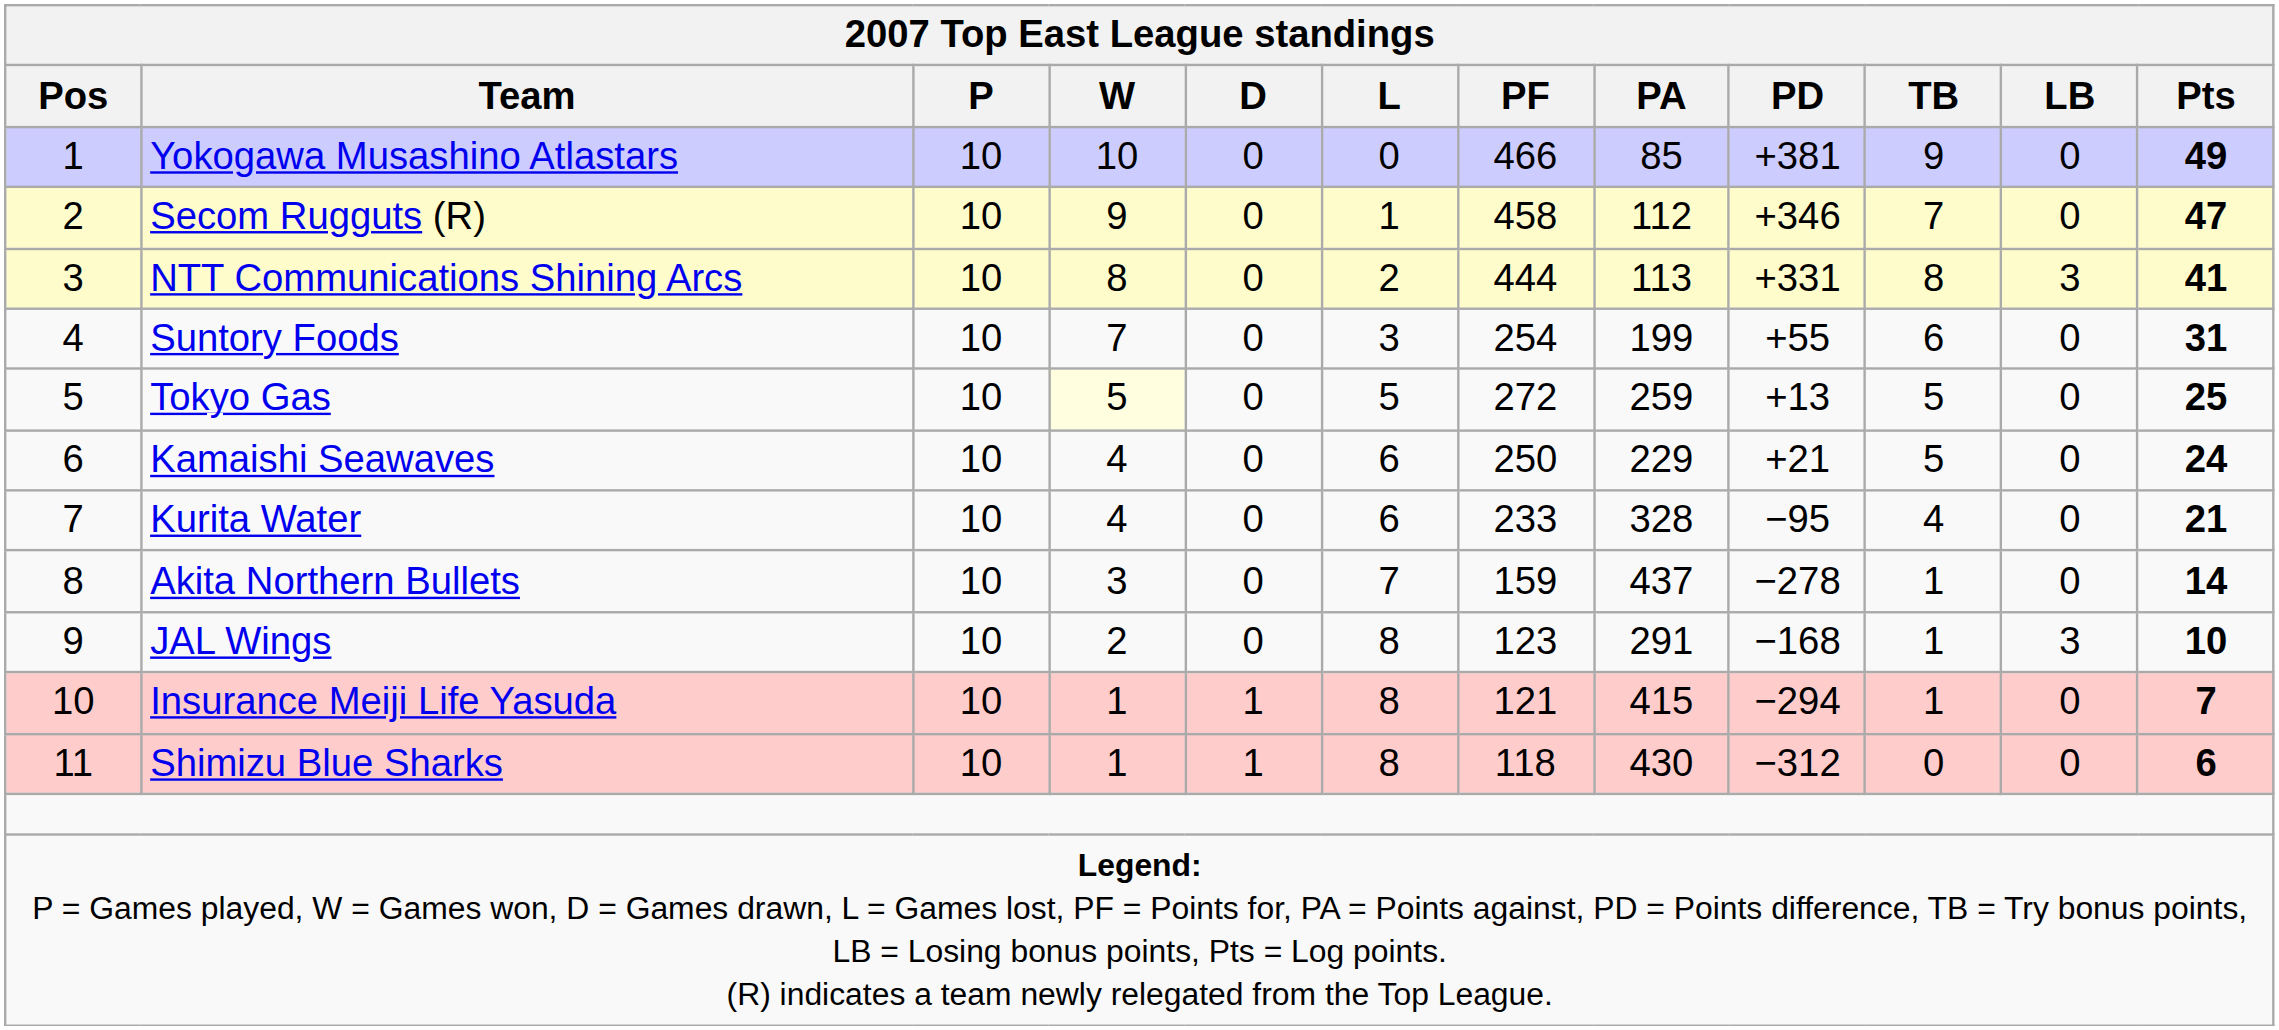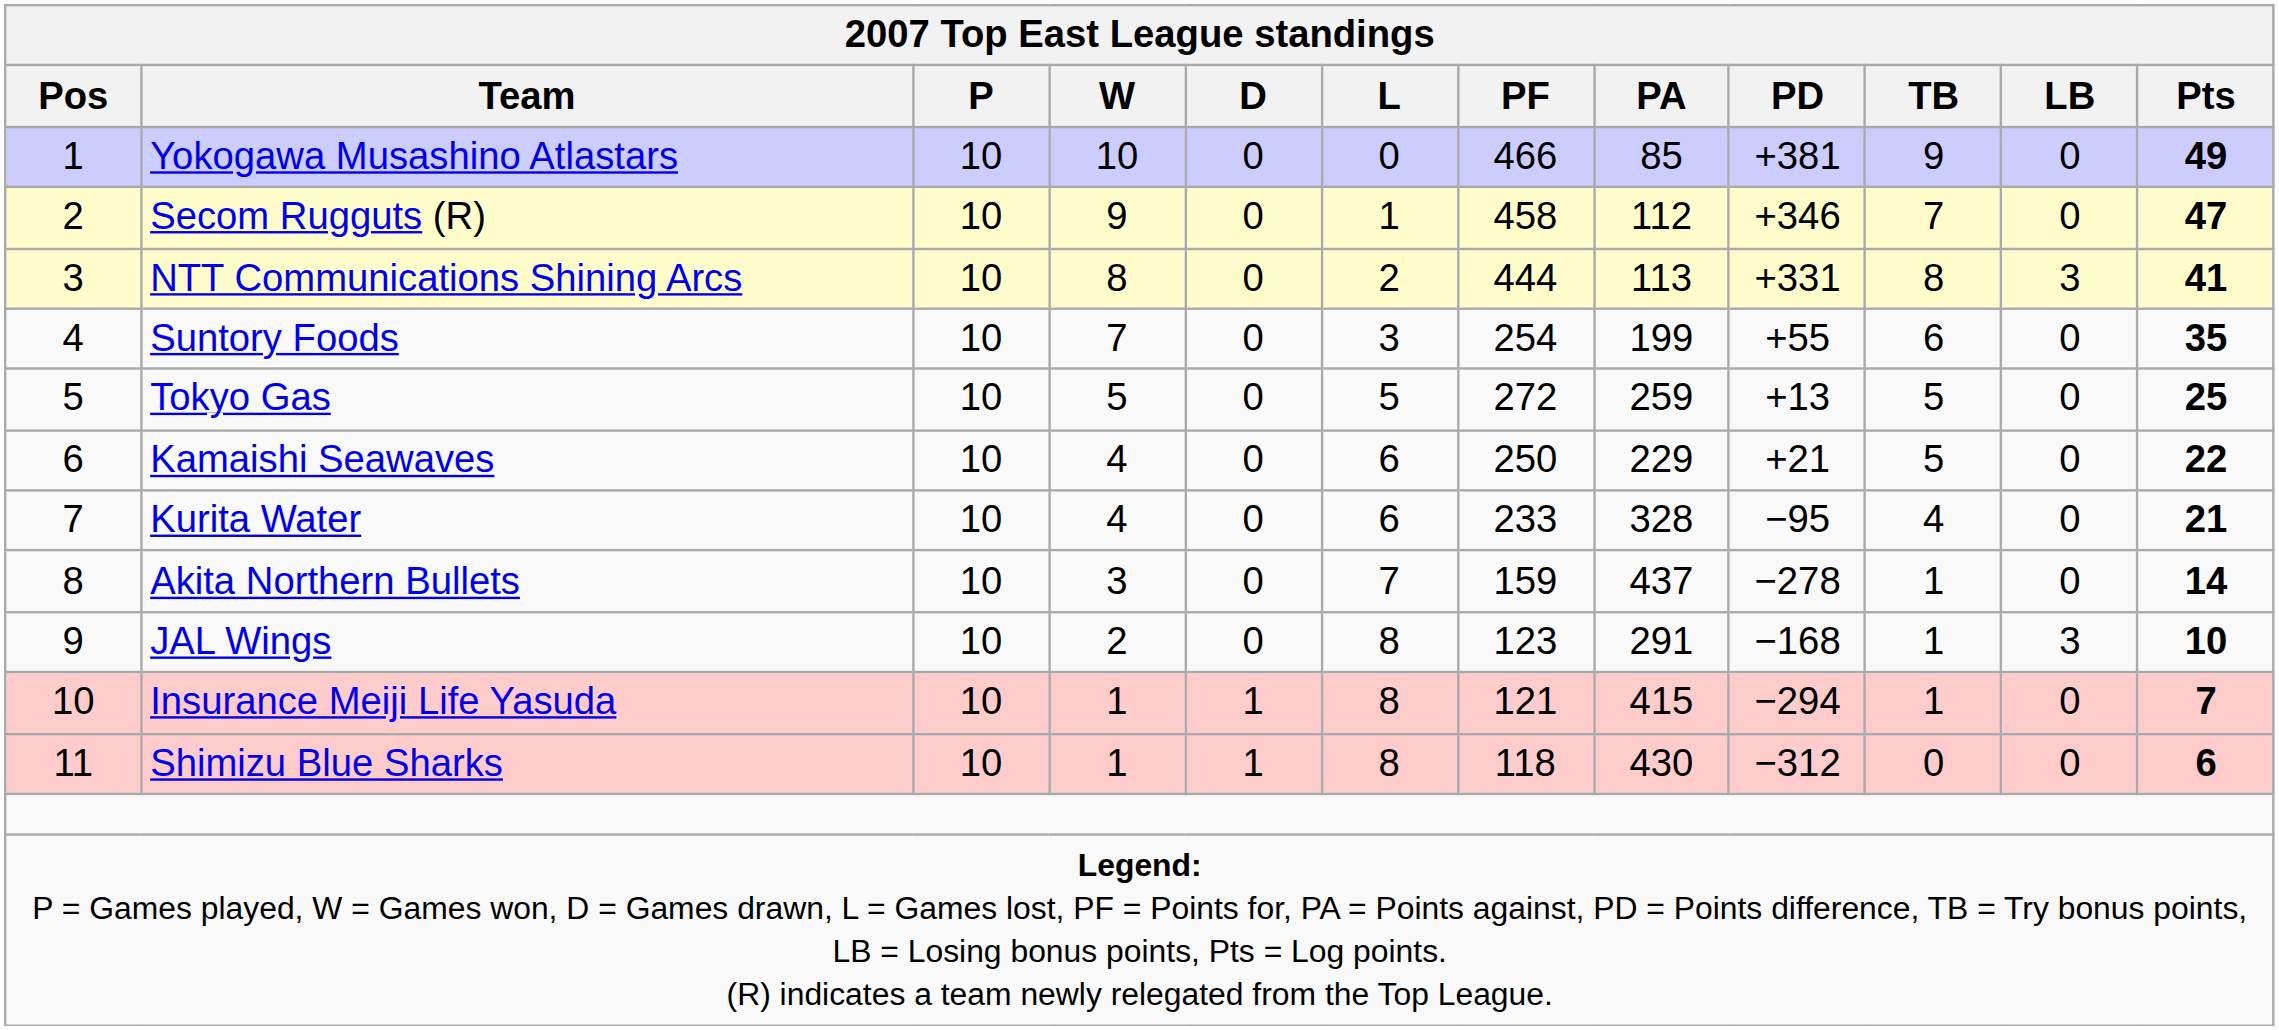(2206, 338) 31 -> (2206, 338) 35
(1117, 398) lightyellow background -> (1117, 398) no background
(2206, 459) 24 -> (2206, 459) 22
